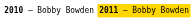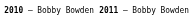(144, 11) gold background -> (144, 11) no background
